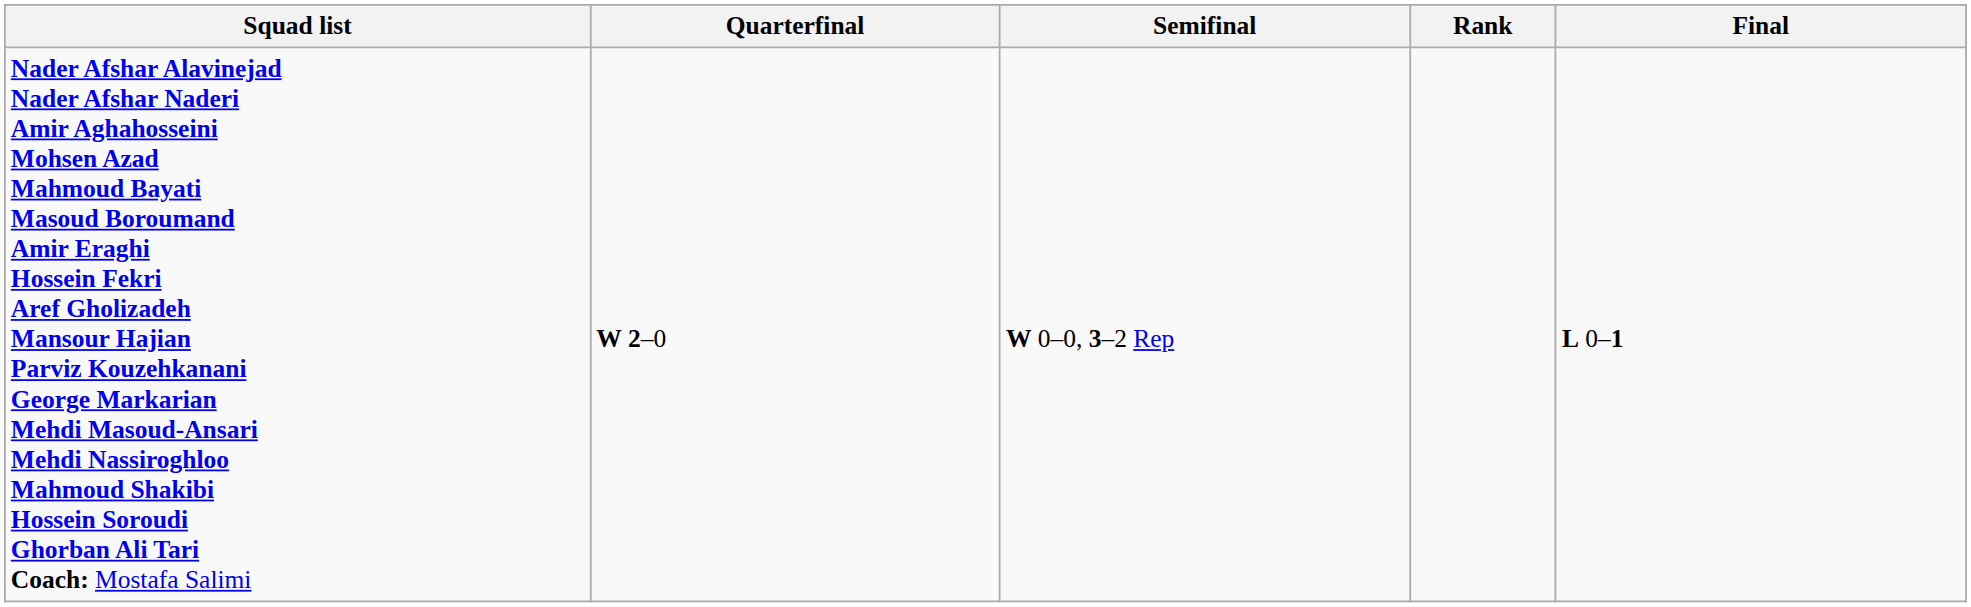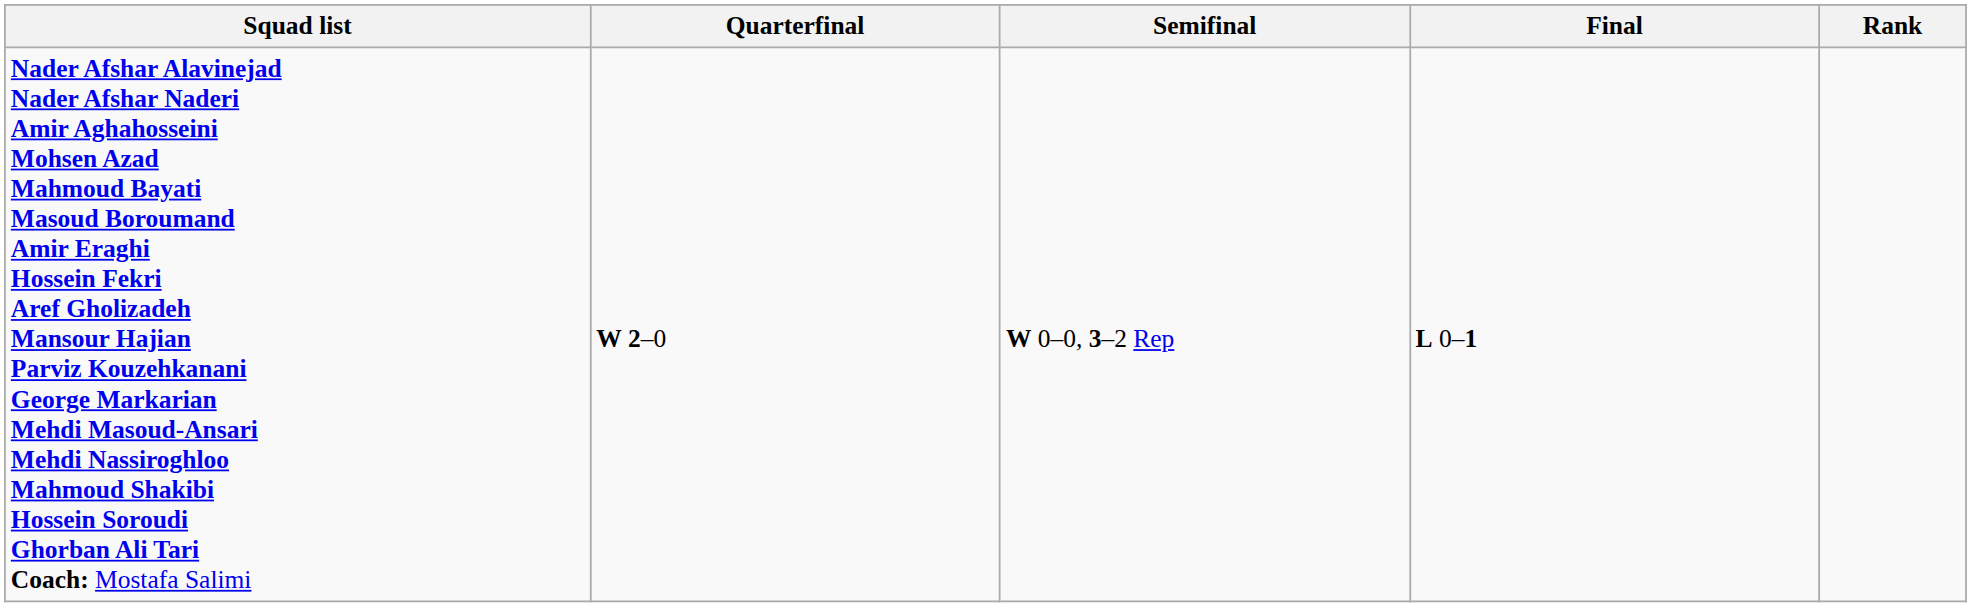columns swapped: (1761, 25) <-> (1483, 25)
